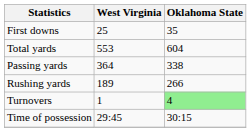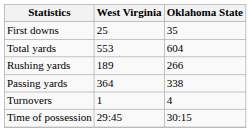rows swapped: (39, 83) <-> (37, 65)
(169, 100) lightgreen background -> (169, 100) no background
